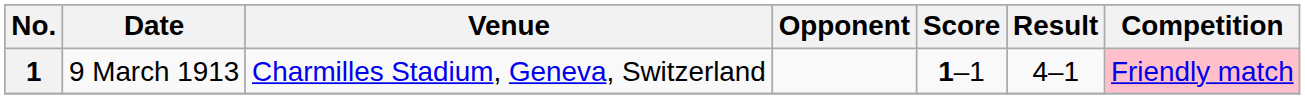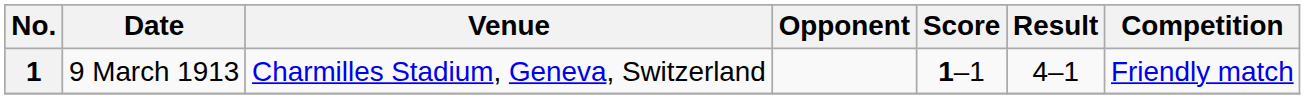(1202, 70) pink background -> (1202, 70) no background
